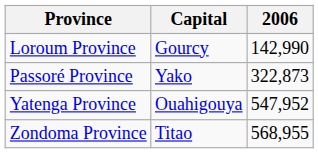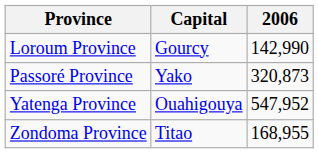(280, 76) 322,873 -> (280, 76) 320,873
(280, 133) 568,955 -> (280, 133) 168,955
